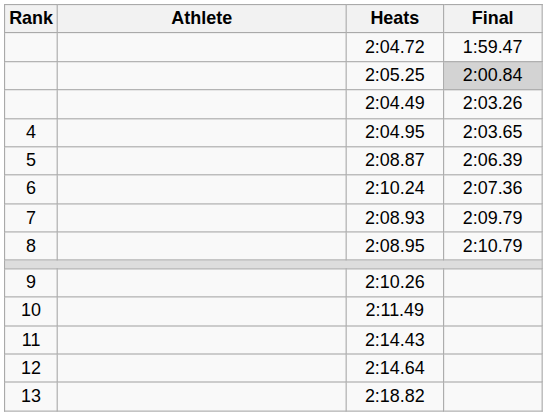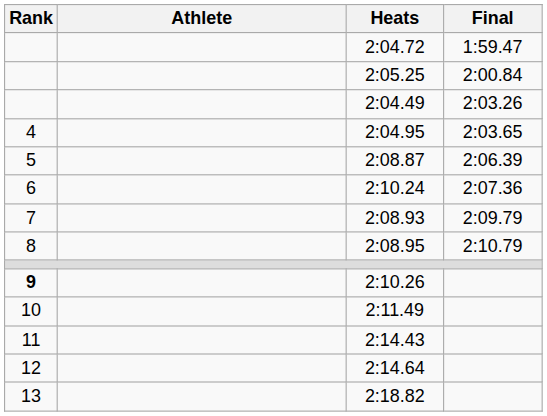(493, 75) lightgrey background -> (493, 75) no background
(31, 282) normal -> (31, 282) bold
